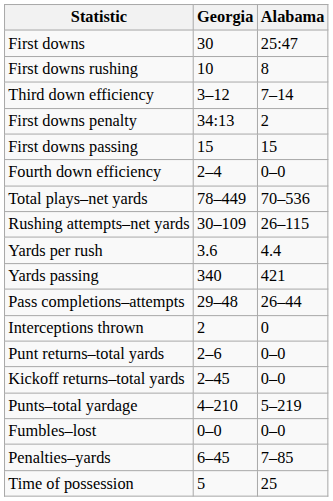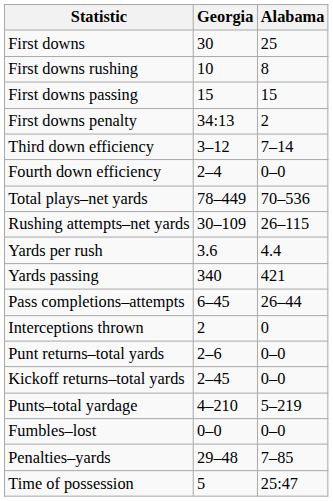(279, 43) 25:47 -> (269, 43) 25
rows swapped: (73, 146) <-> (81, 95)
(218, 302) 29–48 -> (213, 302) 6–45
(213, 457) 6–45 -> (218, 457) 29–48
(269, 483) 25 -> (279, 483) 25:47
